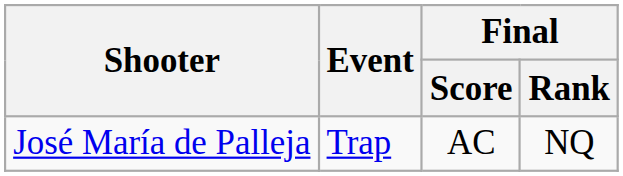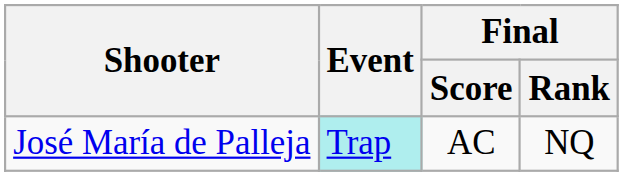(359, 142) no background -> (359, 142) paleturquoise background
